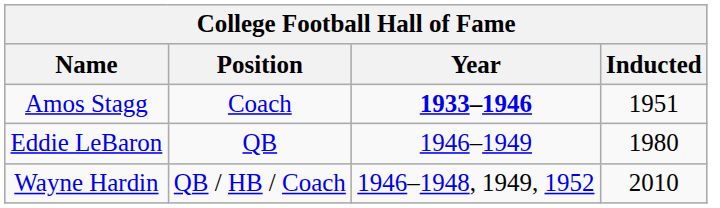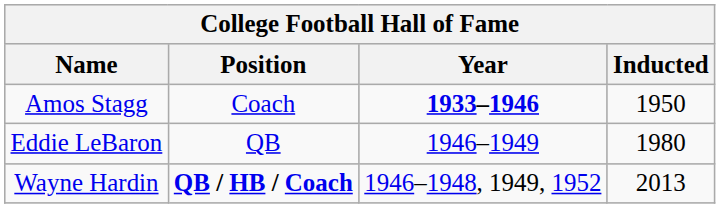(654, 103) 1951 -> (661, 103) 1950
(260, 182) normal -> (263, 182) bold
(654, 182) 2010 -> (661, 182) 2013
